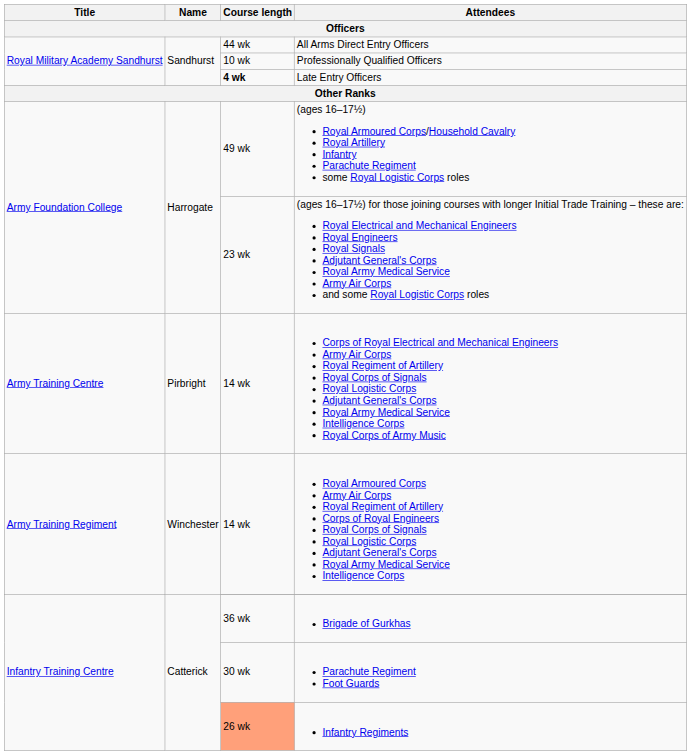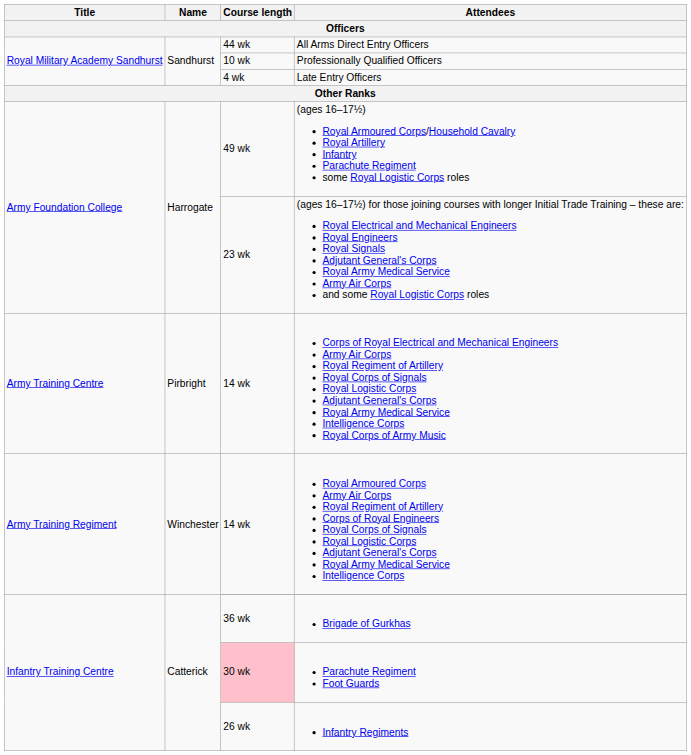(234, 77) bold -> (234, 77) normal
(237, 672) no background -> (237, 672) pink background
(237, 726) lightsalmon background -> (237, 726) no background
